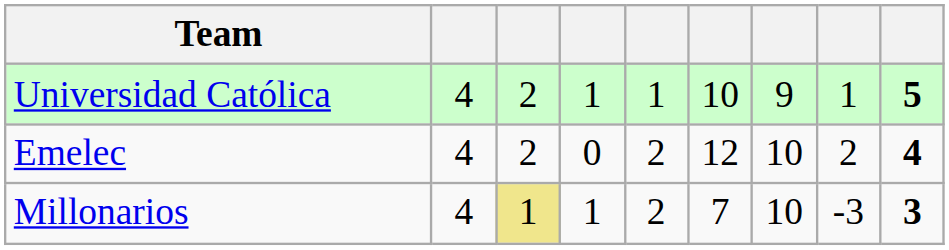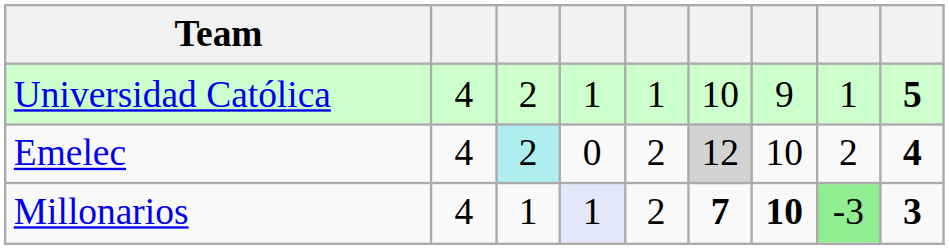(528, 152) no background -> (528, 152) paleturquoise background
(720, 152) no background -> (720, 152) lightgrey background
(528, 212) khaki background -> (528, 212) no background
(592, 212) no background -> (592, 212) lavender background
(720, 212) normal -> (720, 212) bold
(784, 212) normal -> (784, 212) bold
(848, 212) no background -> (848, 212) lightgreen background
